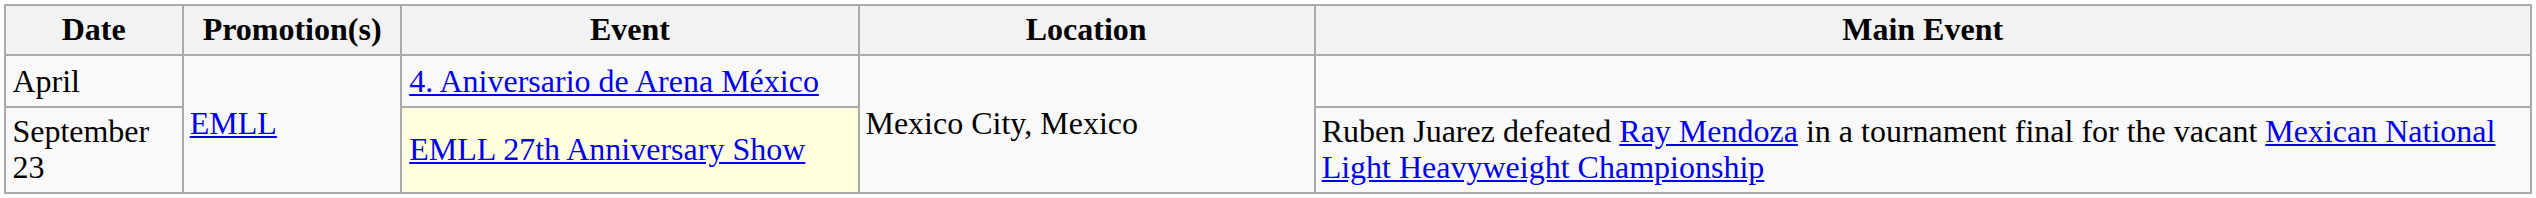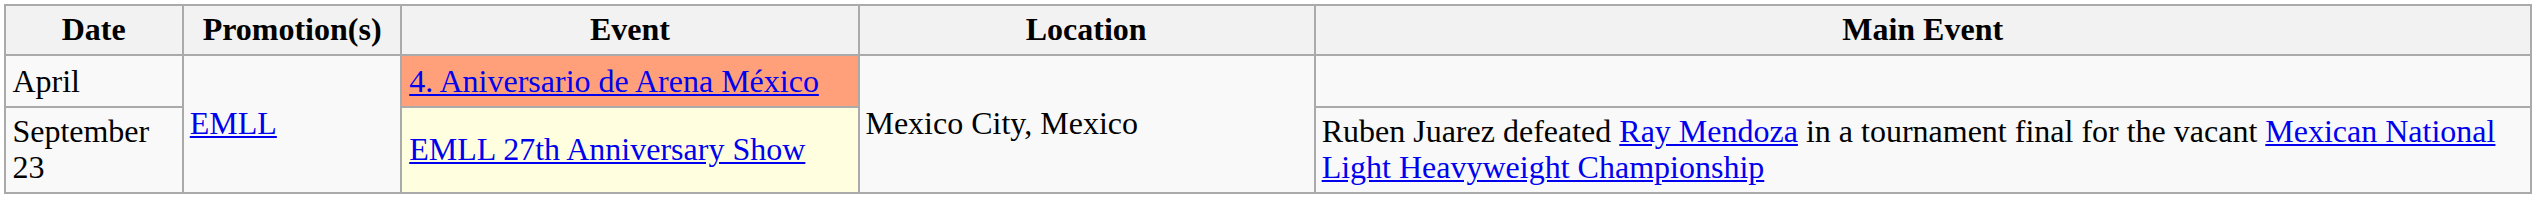(614, 80) no background -> (614, 80) lightsalmon background
